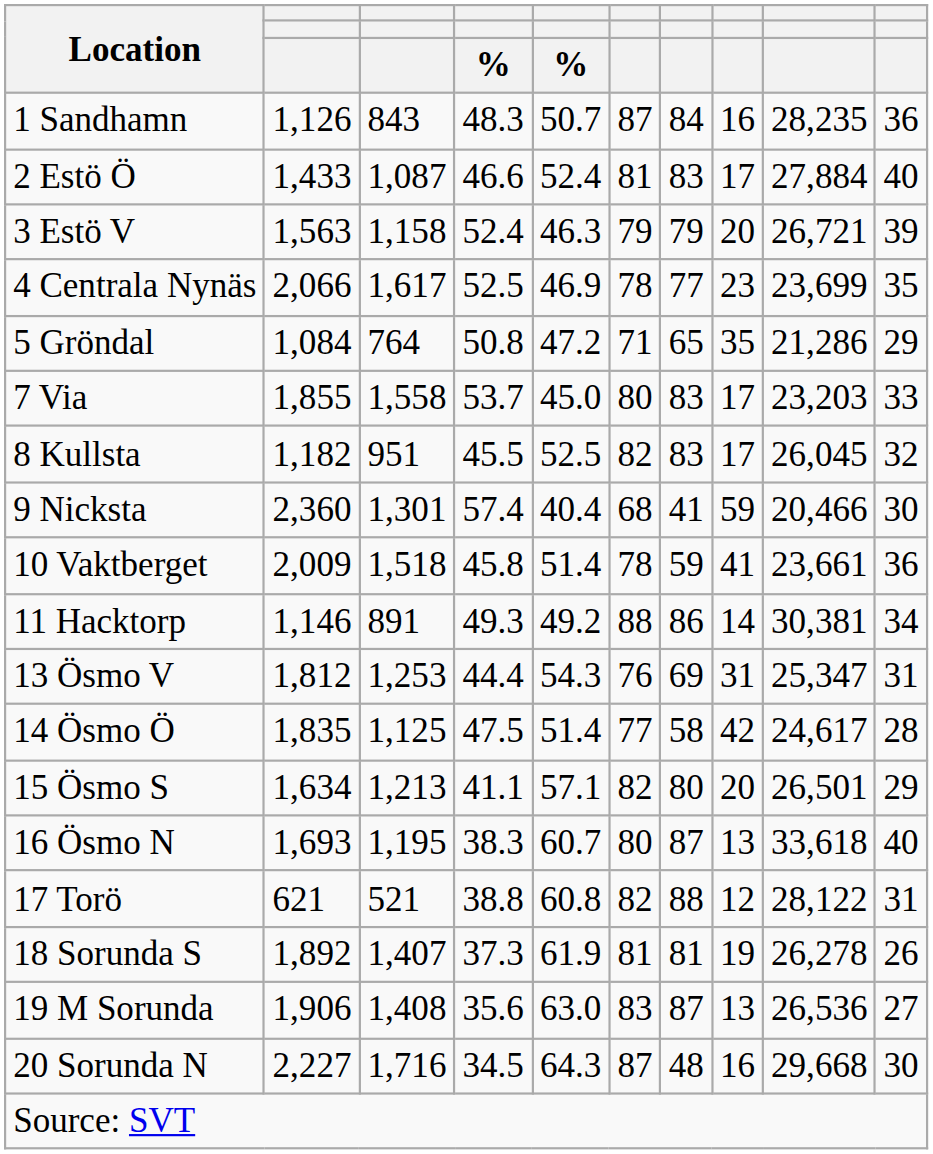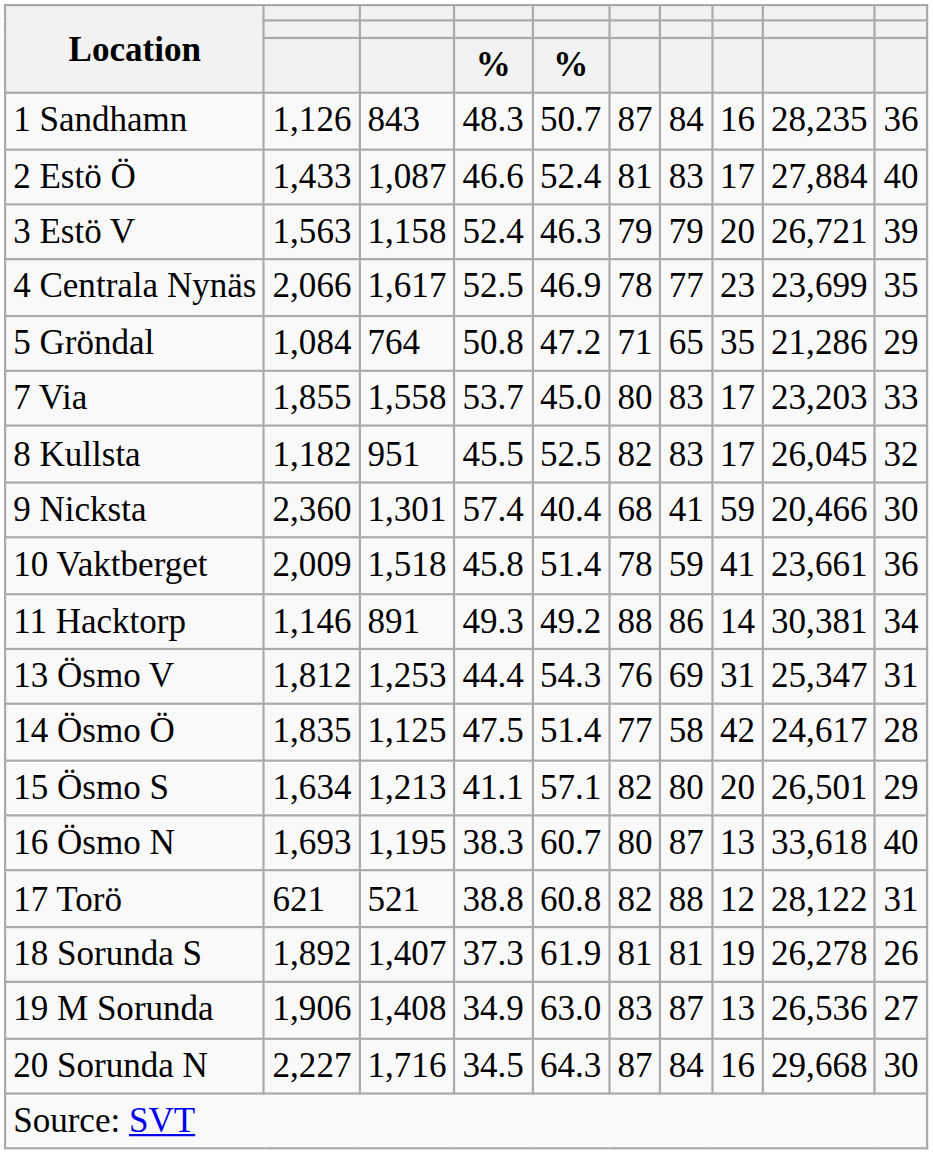(493, 1009) 35.6 -> (493, 1009) 34.9
(686, 1064) 48 -> (686, 1064) 84
